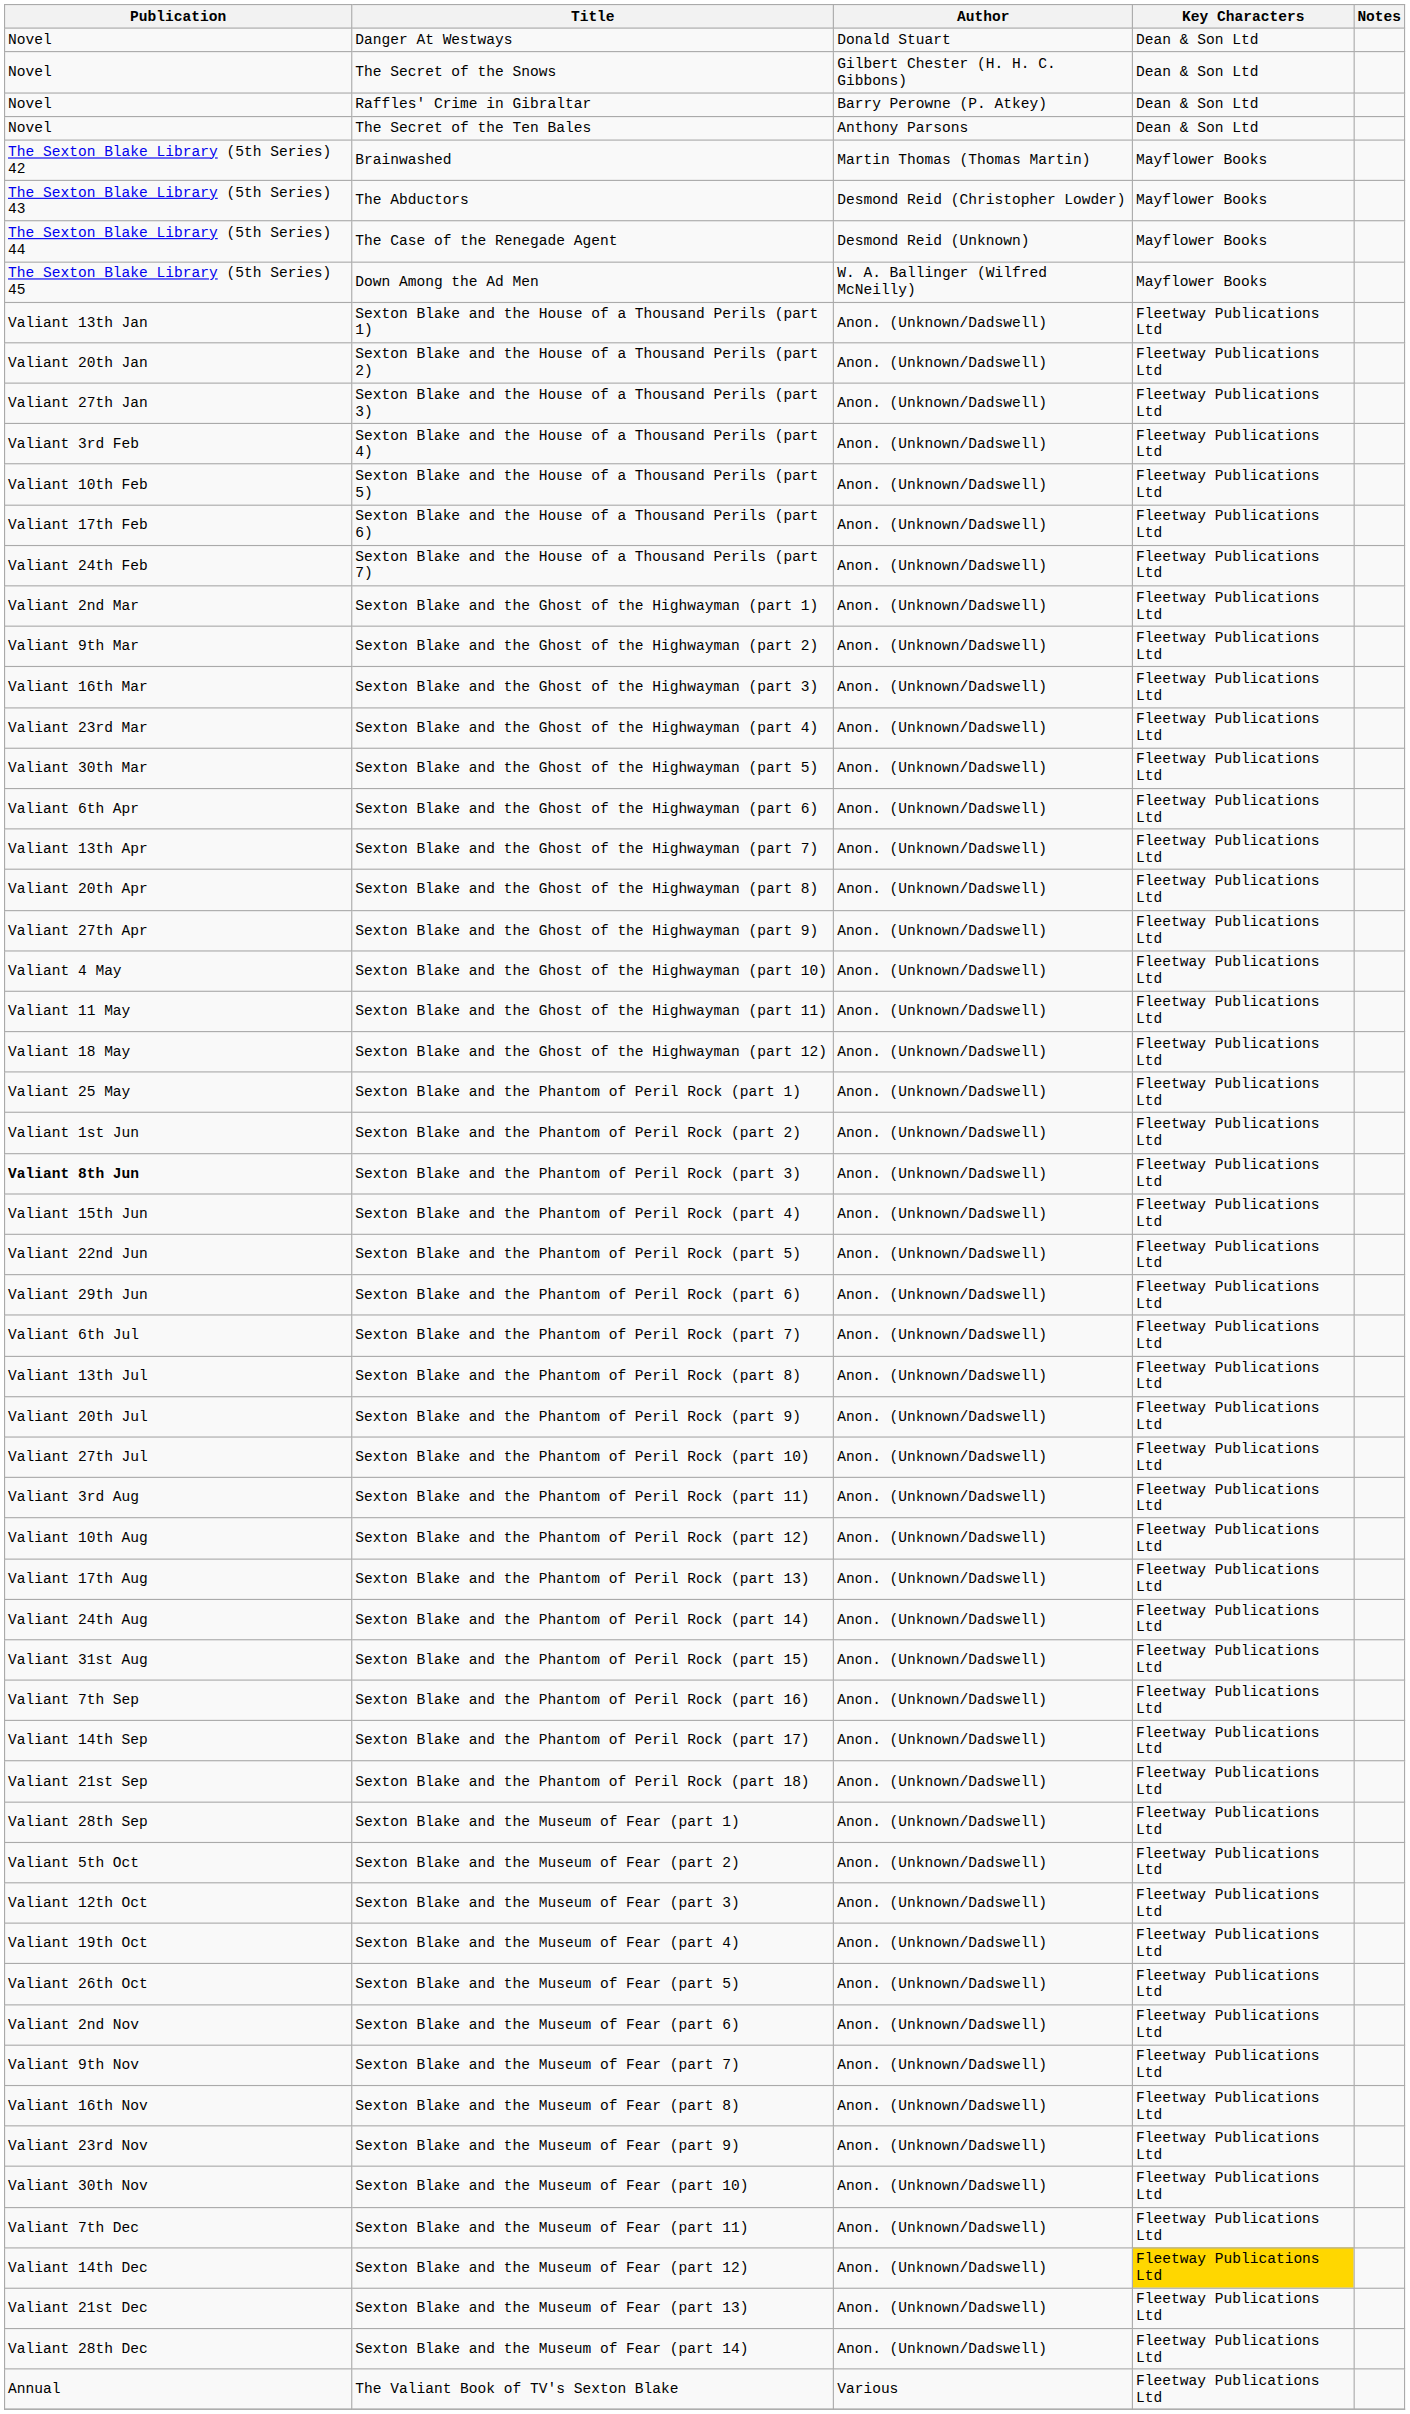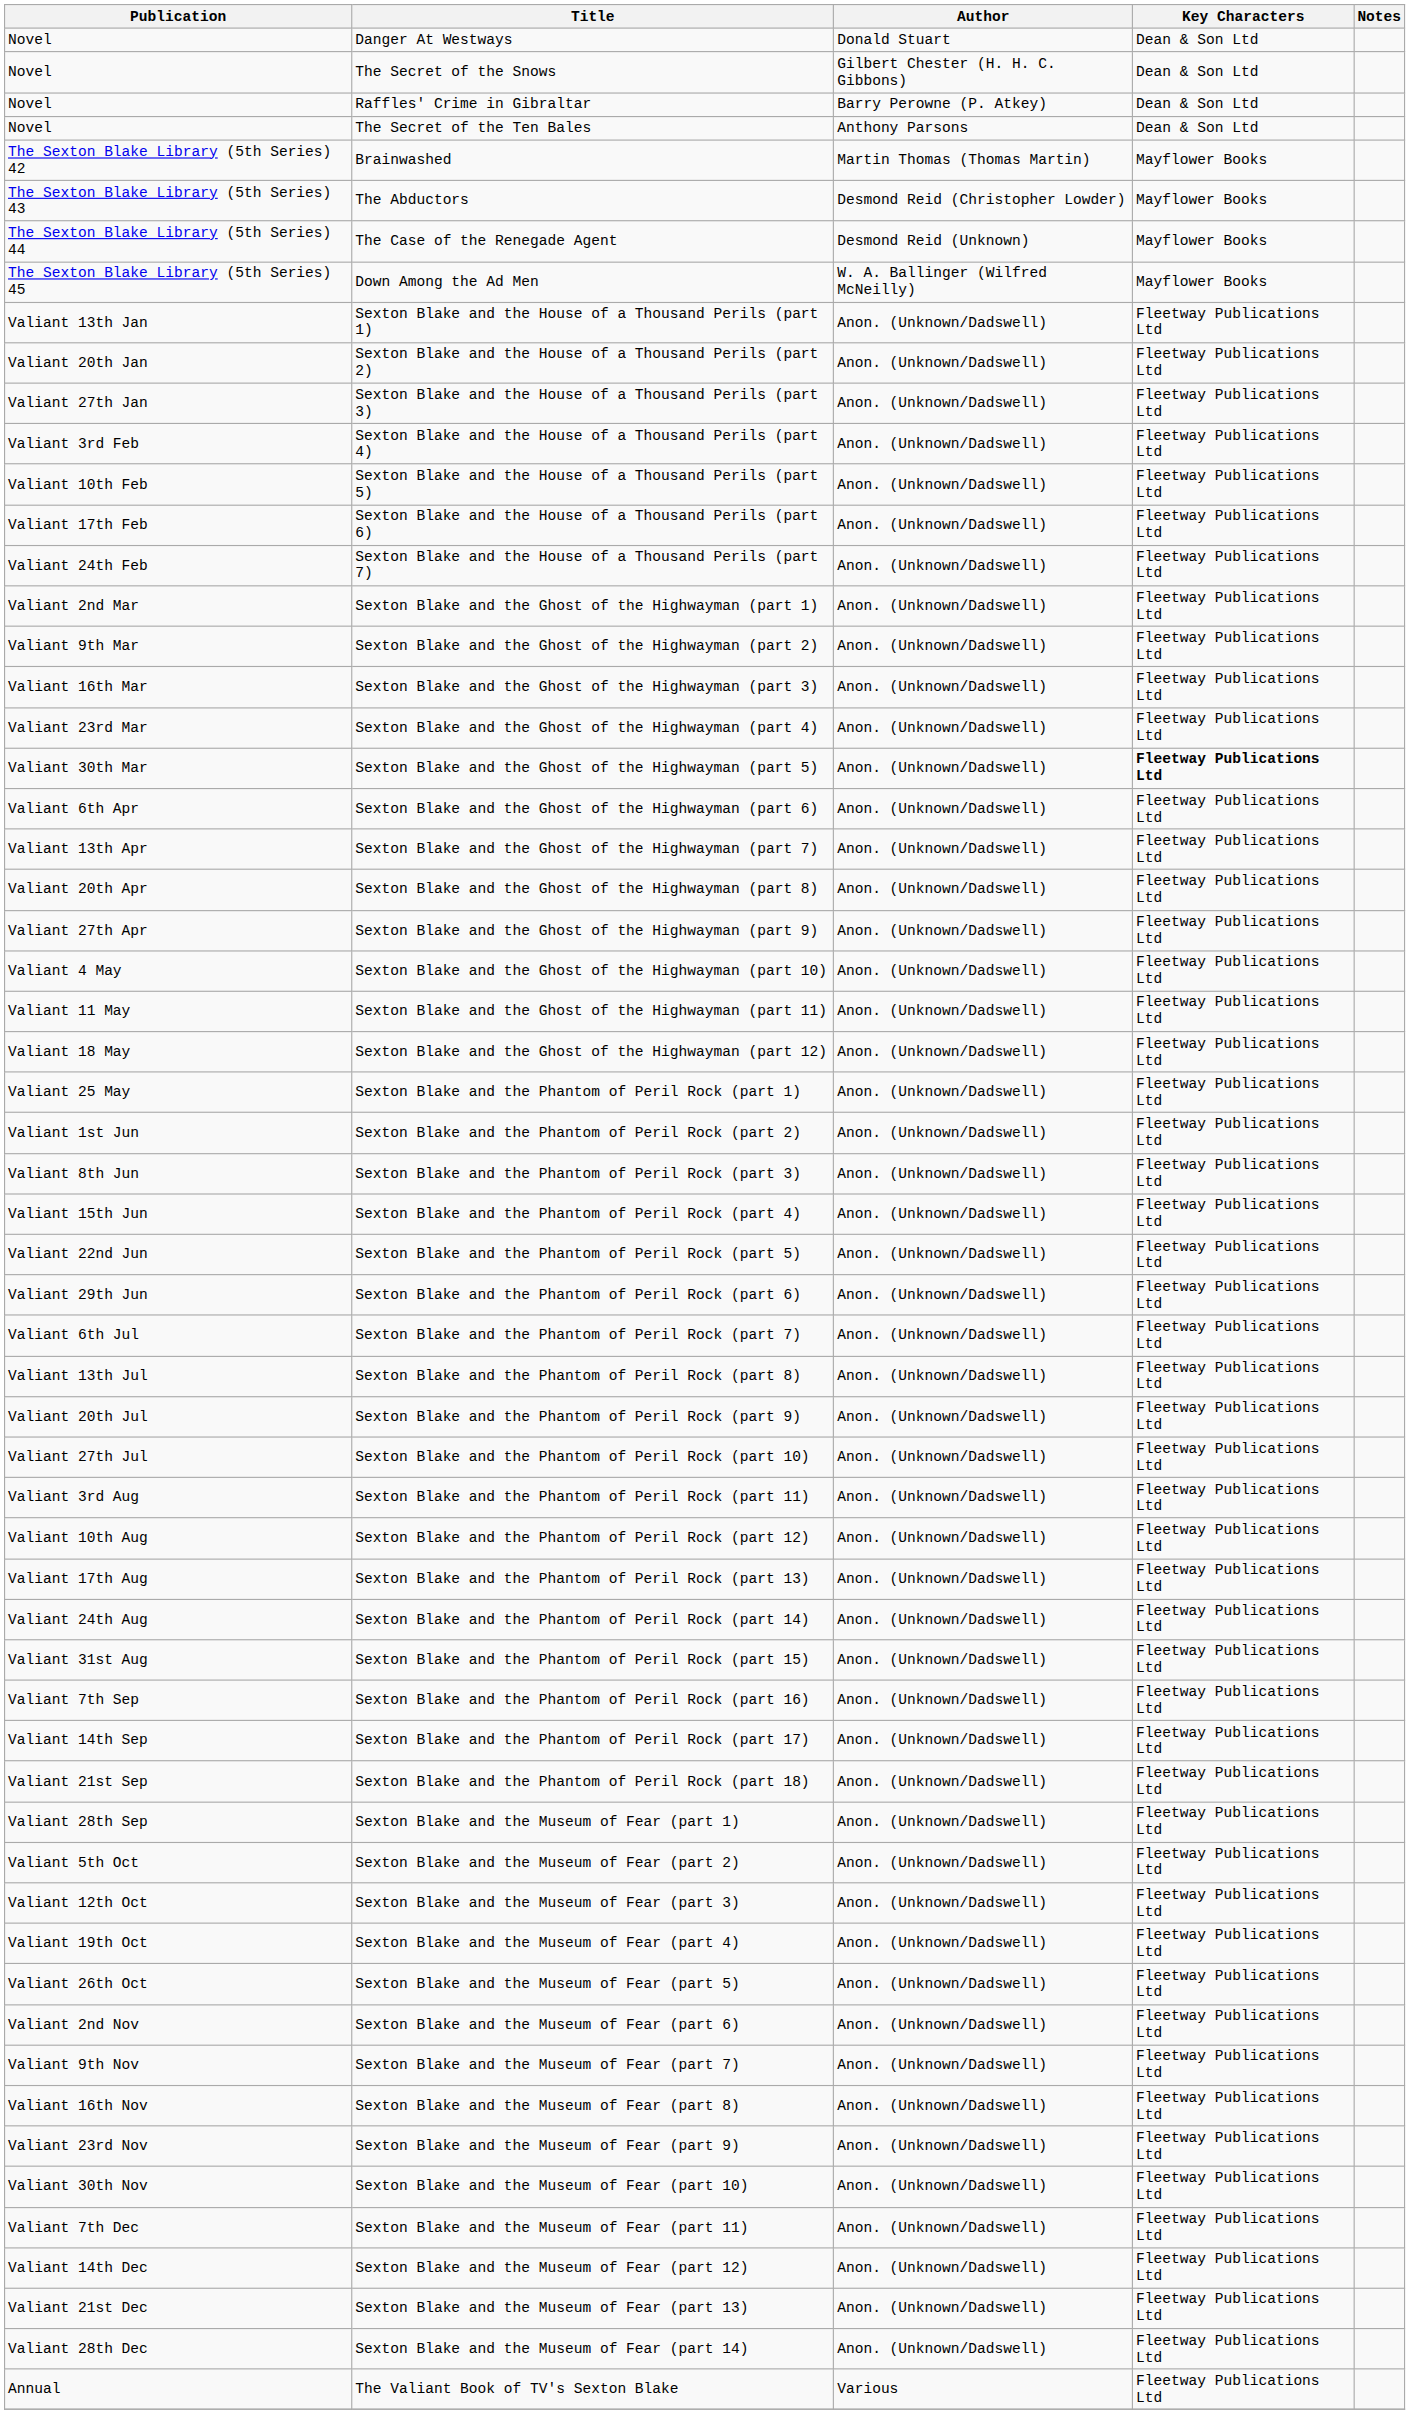(1228, 768) normal -> (1228, 768) bold
(74, 1174) bold -> (74, 1174) normal
(1228, 2268) gold background -> (1228, 2268) no background
